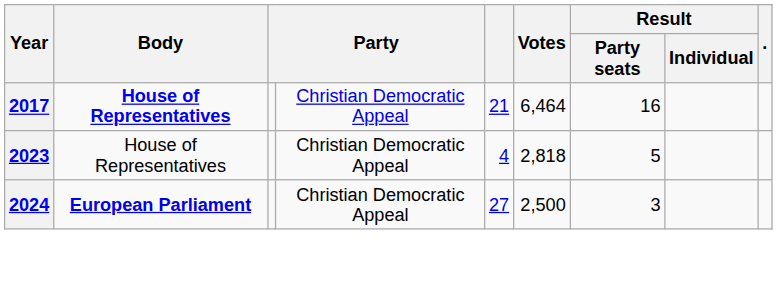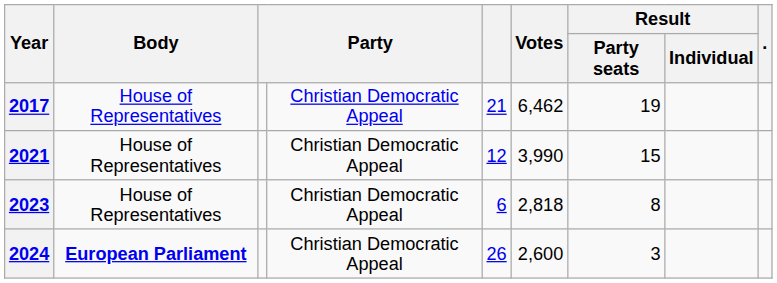(160, 107) bold -> (156, 107) normal
(543, 107) 6,464 -> (541, 107) 6,462
(650, 107) 16 -> (650, 107) 19
+ row: (29, 156)
(504, 156) 4 -> (502, 205) 6
(655, 156) 5 -> (655, 205) 8
(499, 205) 27 -> (497, 253) 26
(543, 205) 2,500 -> (541, 253) 2,600
